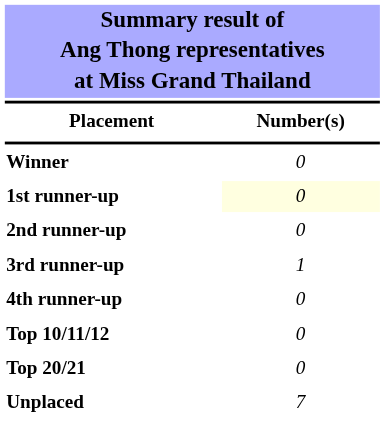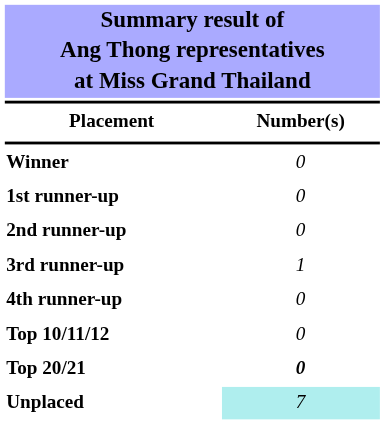(301, 196) lightyellow background -> (301, 196) no background
(301, 368) normal -> (301, 368) bold
(301, 402) no background -> (301, 402) paleturquoise background
